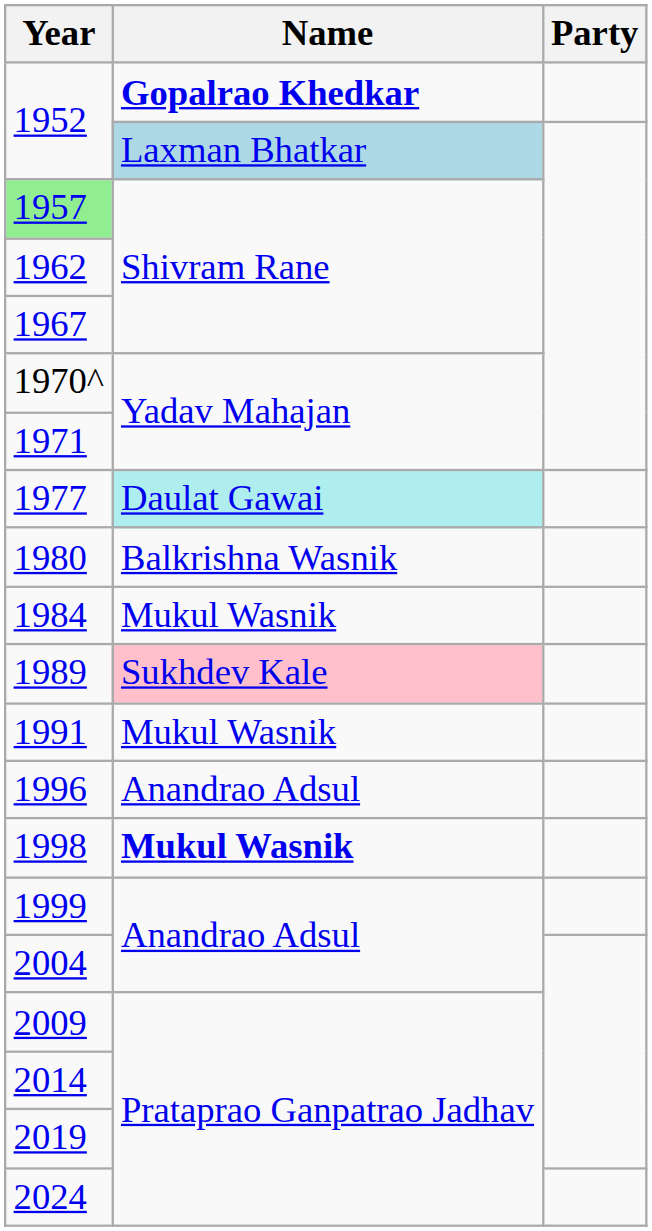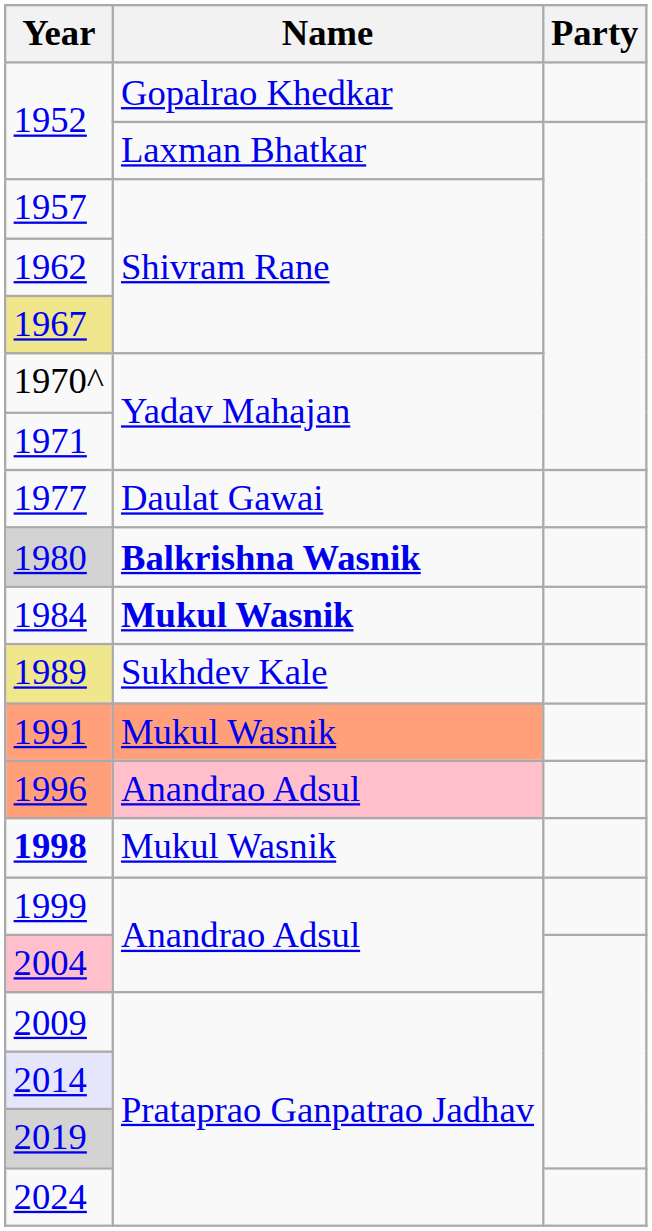(270, 91) bold -> (257, 91) normal
(244, 149) lightblue background -> (244, 149) no background
(50, 207) lightgreen background -> (50, 207) no background
(50, 324) no background -> (50, 324) khaki background
(222, 498) paleturquoise background -> (222, 498) no background
(50, 556) no background -> (50, 556) lightgrey background
(259, 556) normal -> (271, 556) bold
(229, 614) normal -> (237, 614) bold
(50, 672) no background -> (50, 672) khaki background
(224, 672) pink background -> (224, 672) no background
(50, 730) no background -> (50, 730) lightsalmon background
(229, 730) no background -> (229, 730) lightsalmon background
(50, 788) no background -> (50, 788) lightsalmon background
(241, 788) no background -> (241, 788) pink background
(50, 847) normal -> (50, 847) bold
(237, 847) bold -> (229, 847) normal
(50, 963) no background -> (50, 963) pink background
(50, 1079) no background -> (50, 1079) lavender background
(50, 1137) no background -> (50, 1137) lightgrey background
